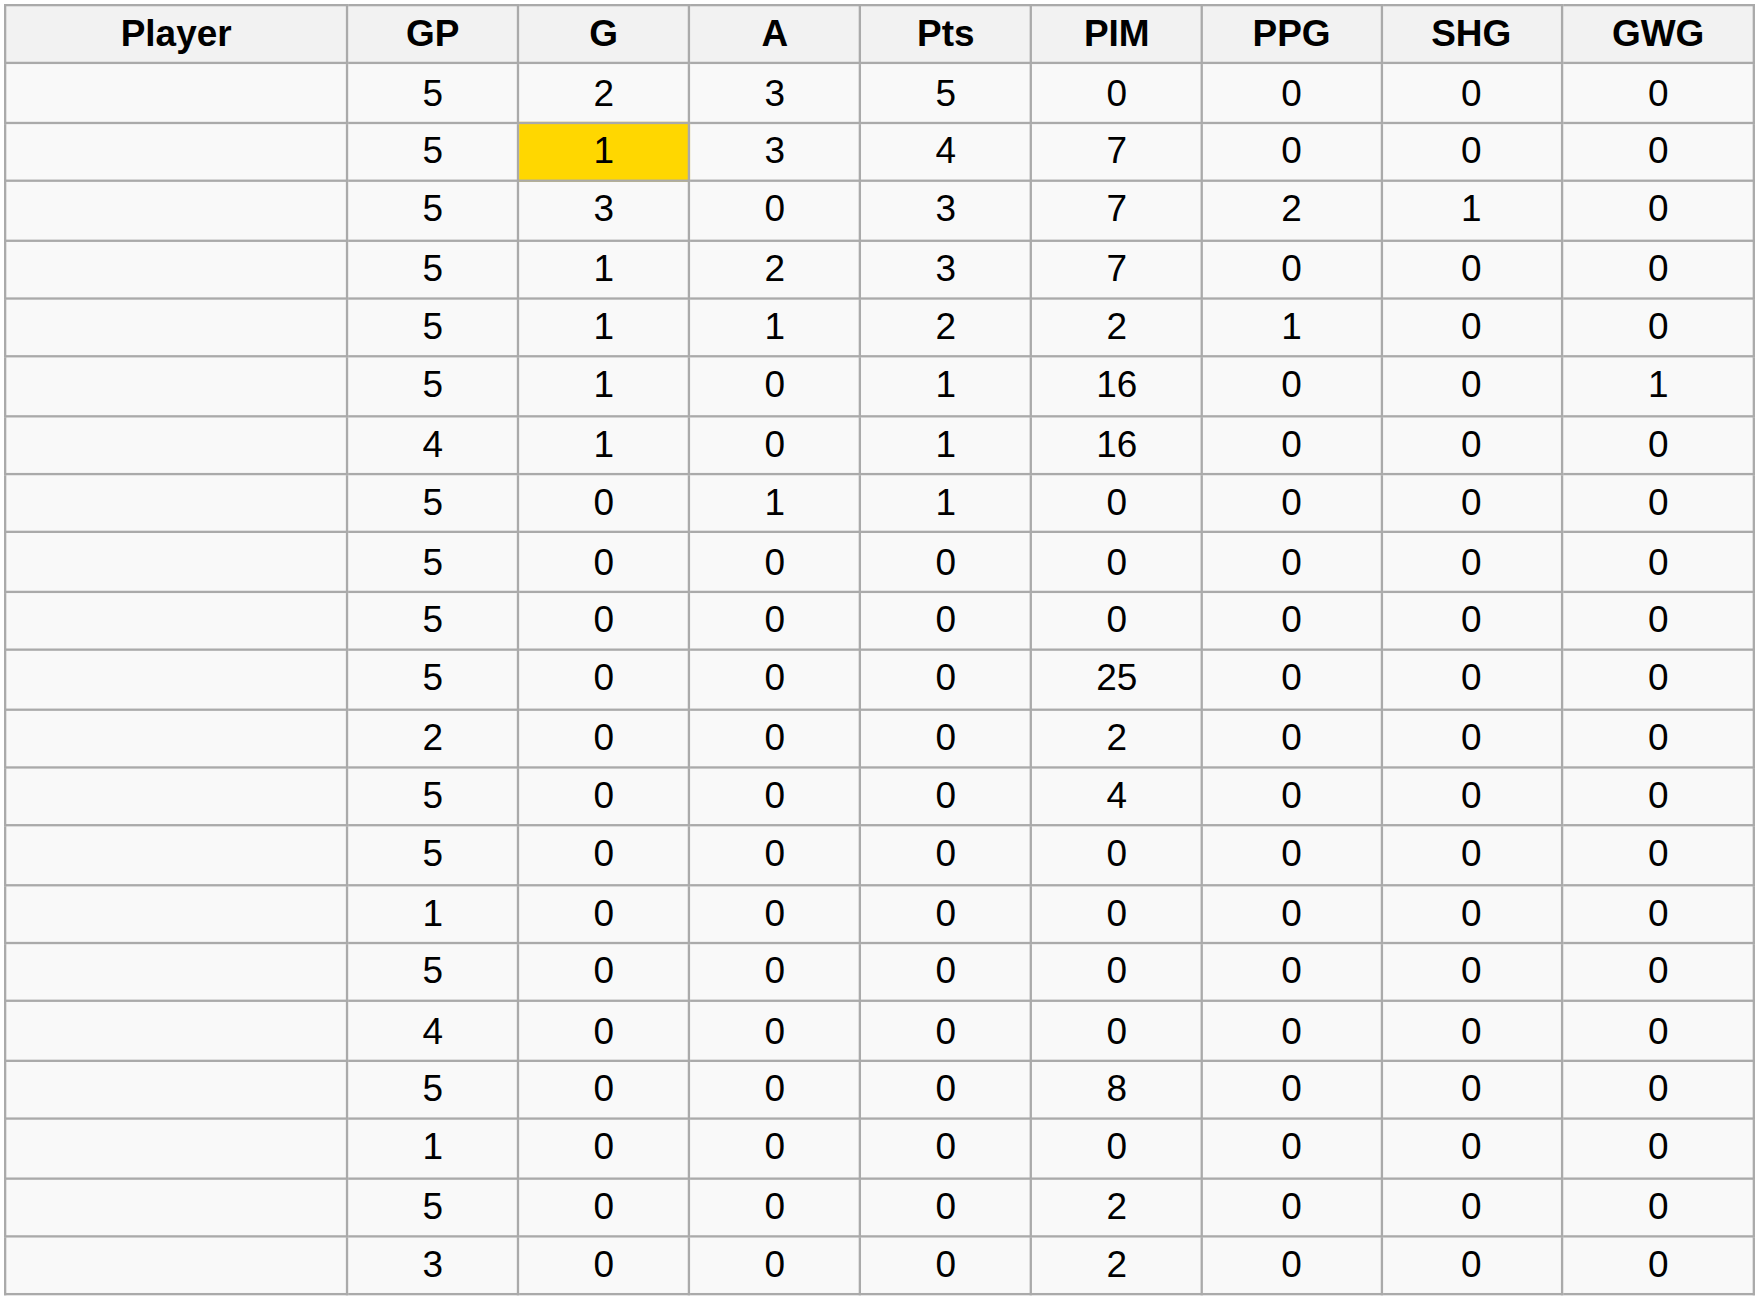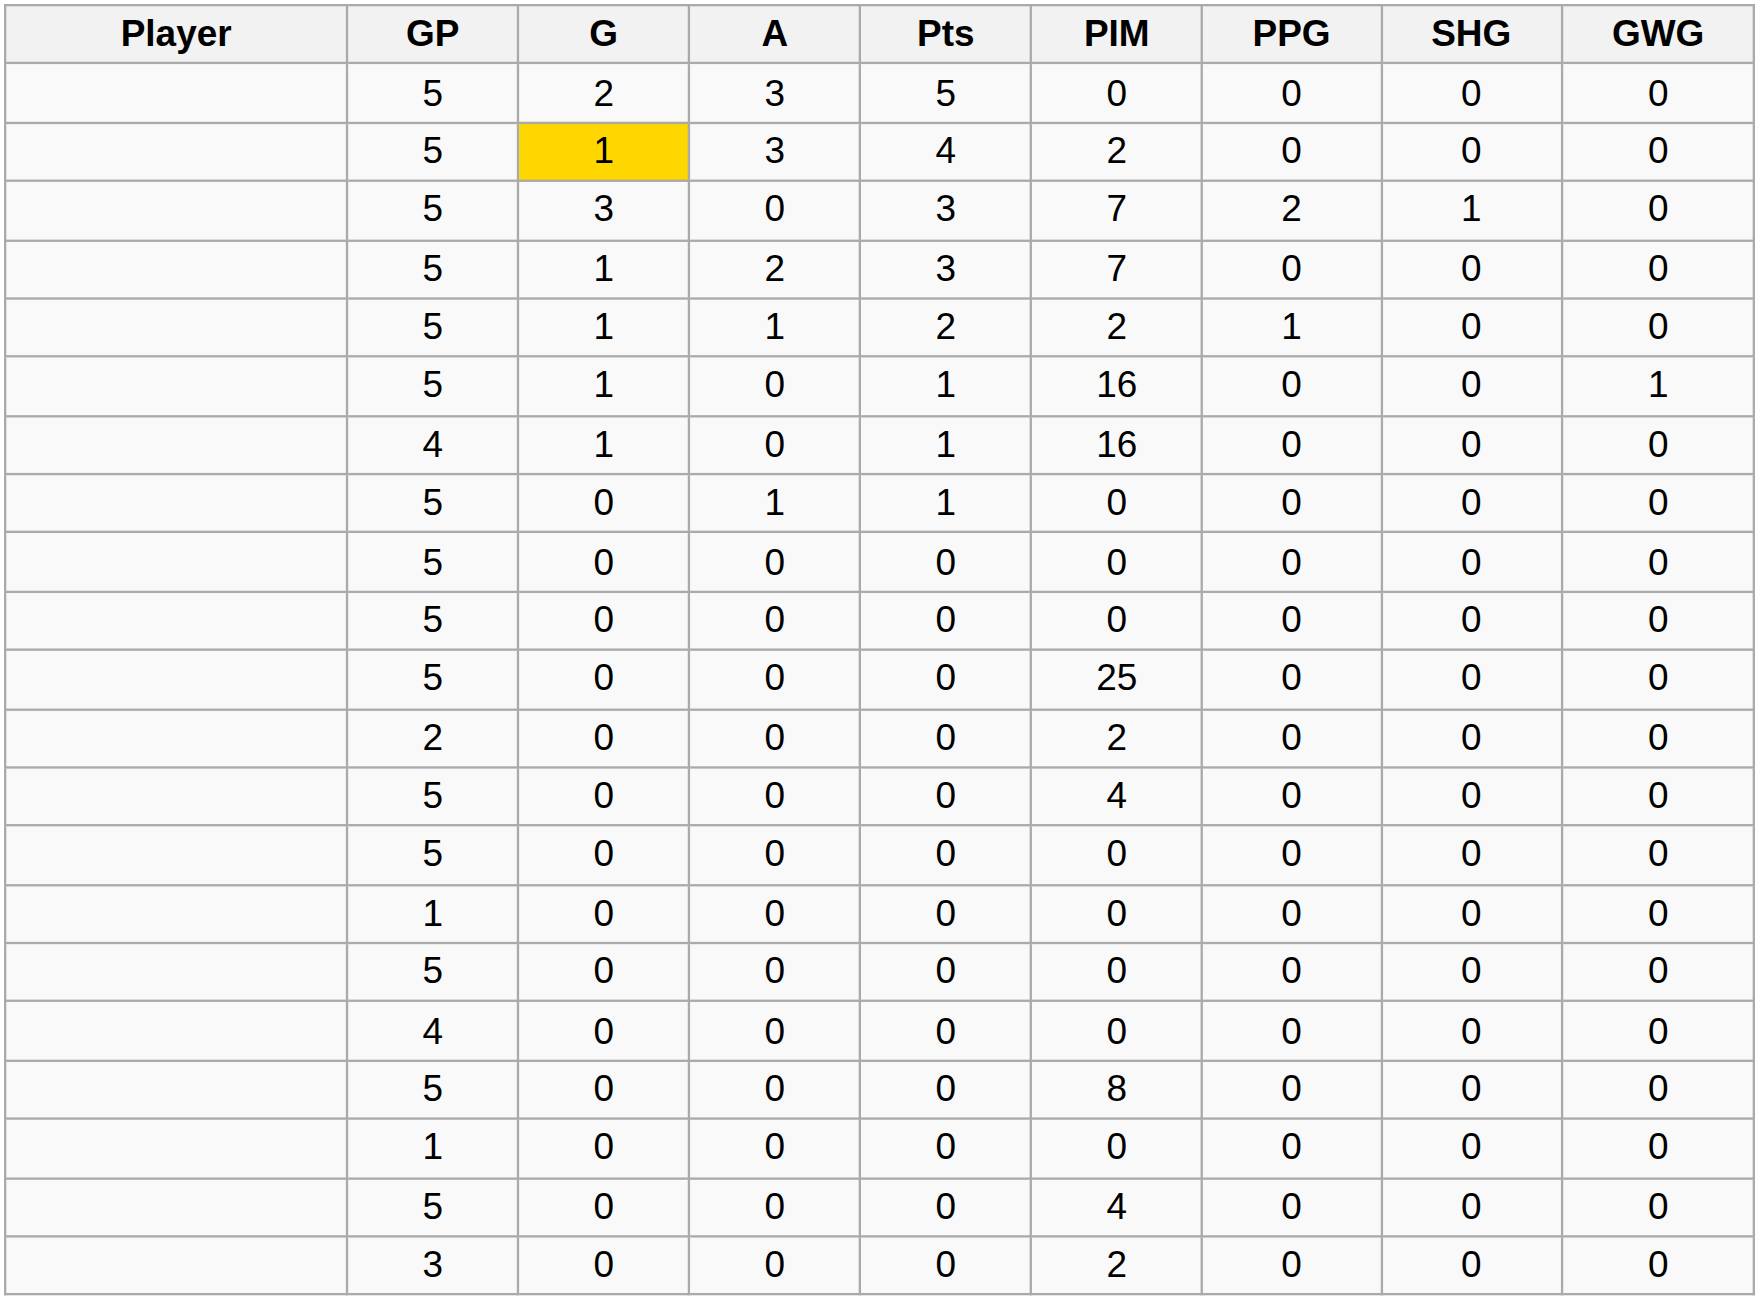(1117, 151) 7 -> (1117, 151) 2
(1117, 1206) 2 -> (1117, 1206) 4
